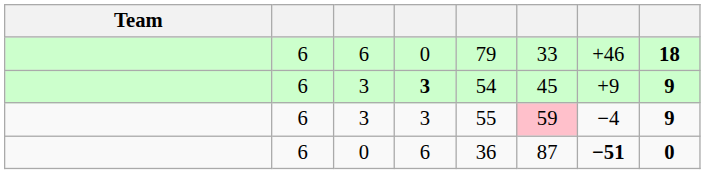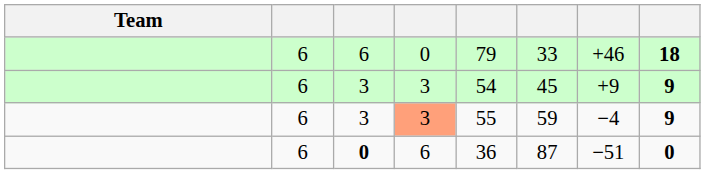(425, 86) bold -> (425, 86) normal
(425, 119) no background -> (425, 119) lightsalmon background
(547, 119) pink background -> (547, 119) no background
(364, 151) normal -> (364, 151) bold
(608, 151) bold -> (608, 151) normal
